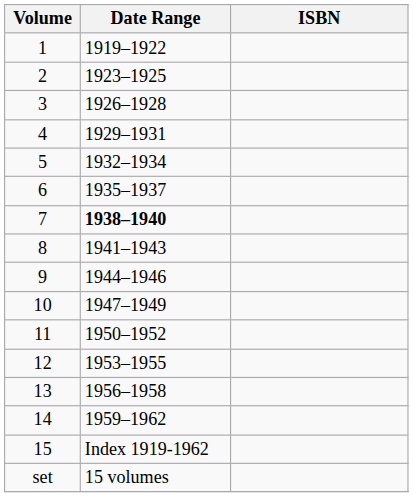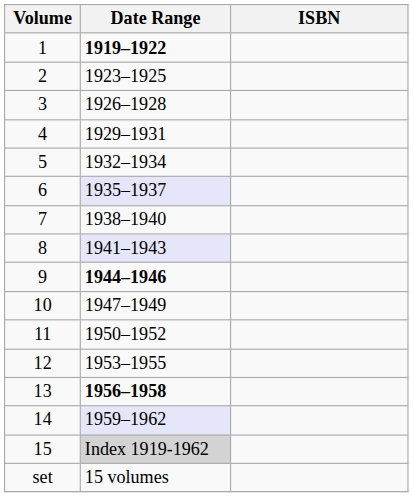(126, 47) normal -> (126, 47) bold
(126, 190) no background -> (126, 190) lavender background
(126, 219) bold -> (126, 219) normal
(126, 248) no background -> (126, 248) lavender background
(126, 276) normal -> (126, 276) bold
(126, 391) normal -> (126, 391) bold
(126, 420) no background -> (126, 420) lavender background
(147, 448) no background -> (147, 448) lightgrey background
